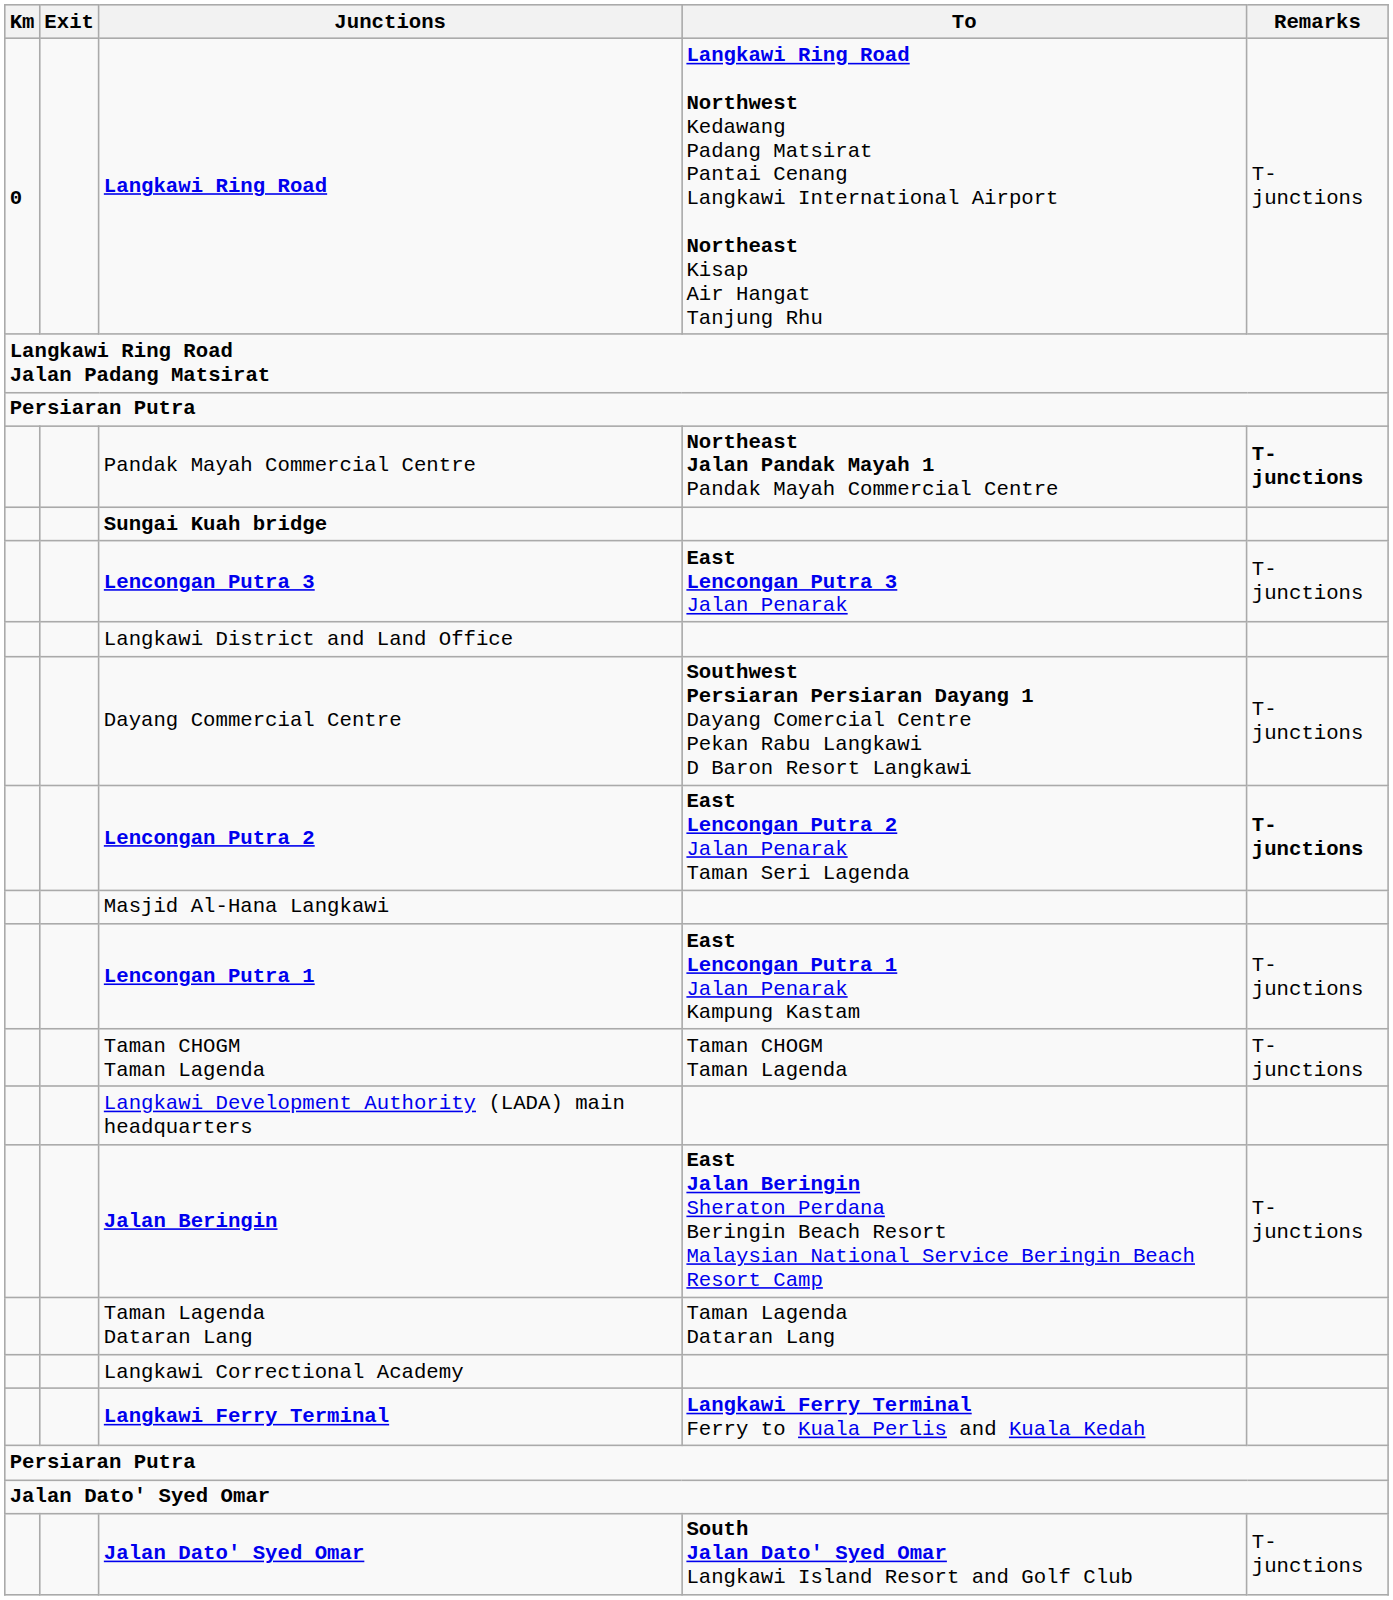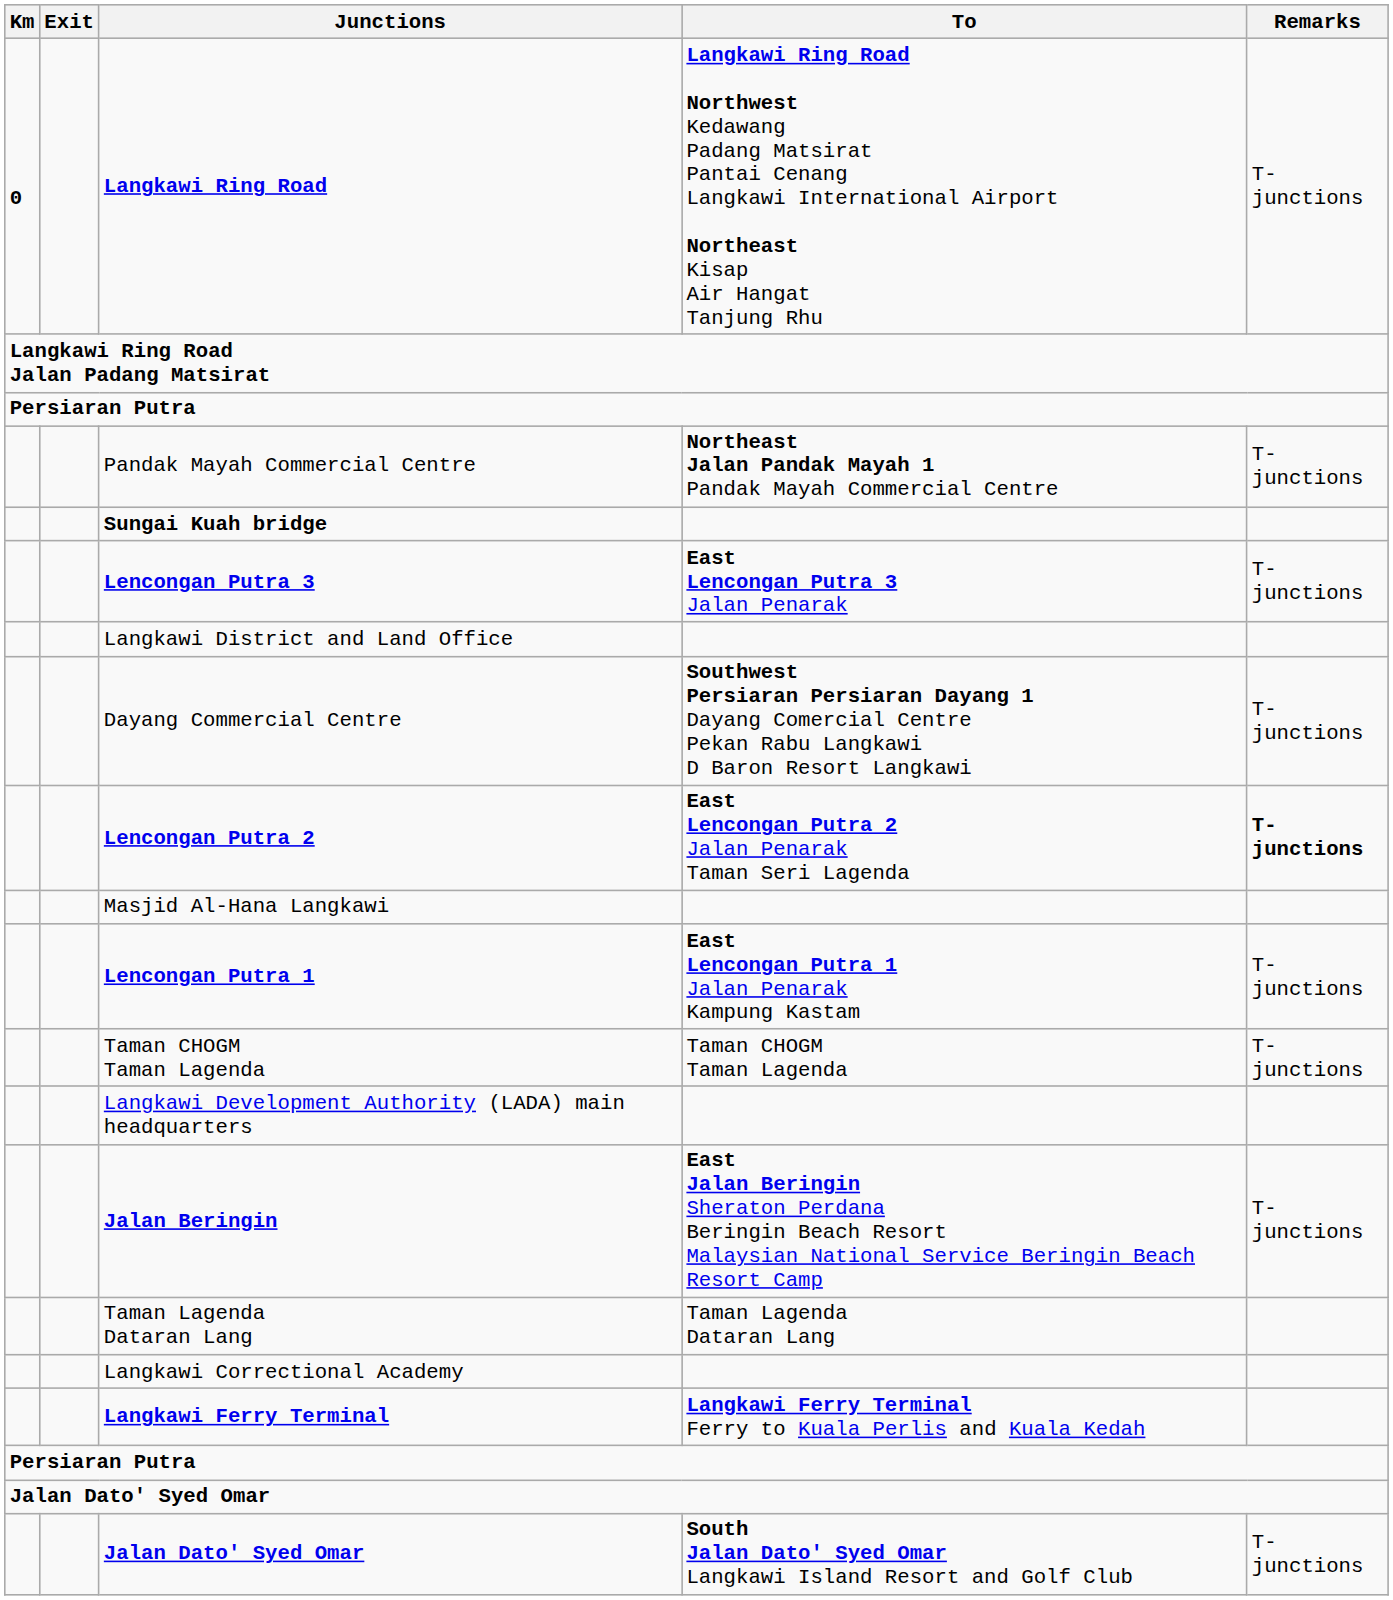(1308, 466) bold -> (1308, 466) normal
